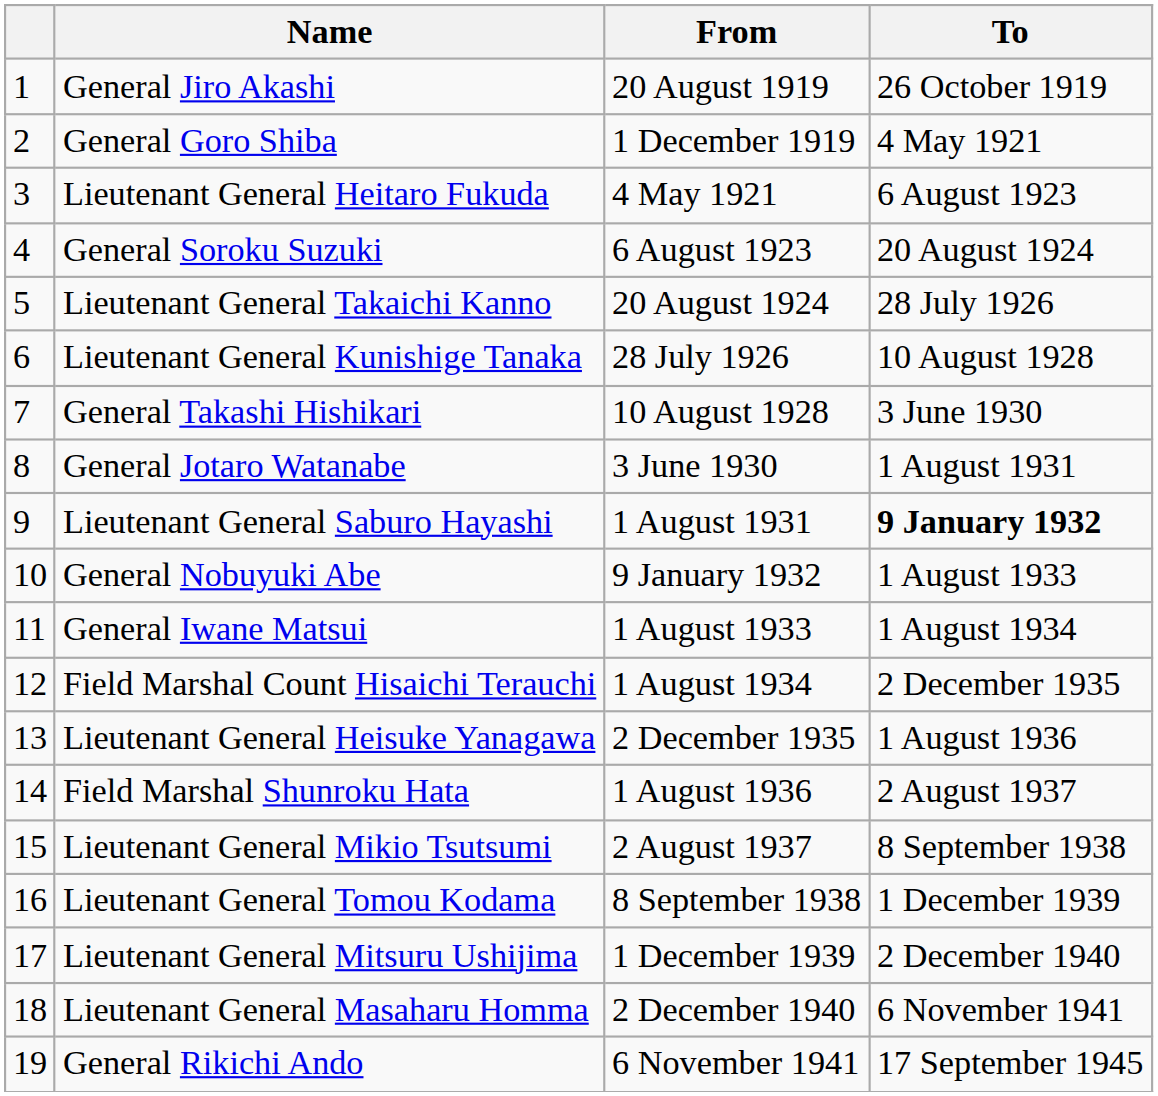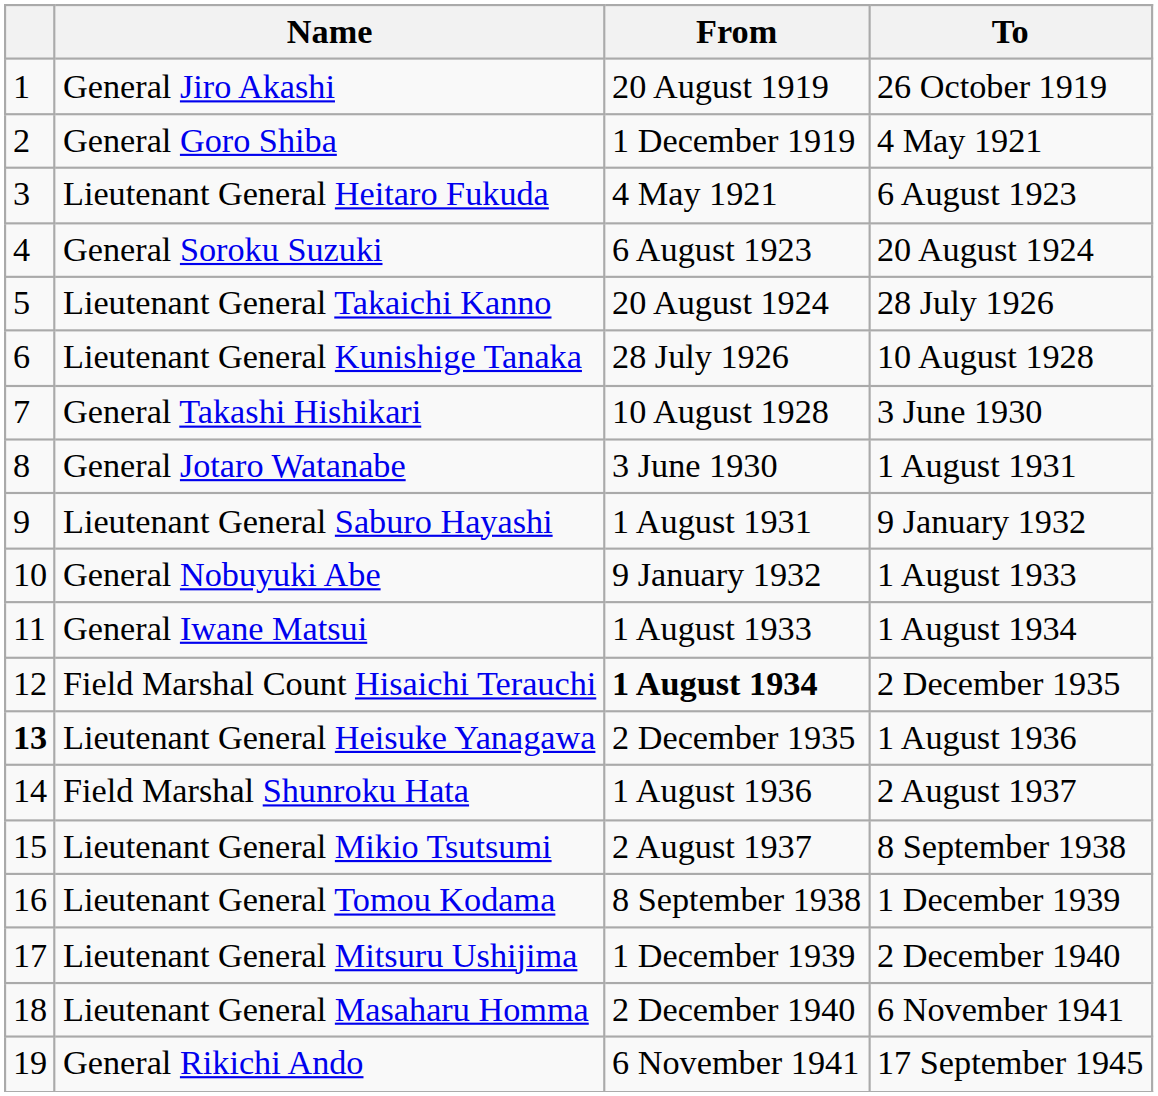(989, 520) bold -> (982, 520) normal
(712, 683) normal -> (715, 683) bold
(30, 737) normal -> (30, 737) bold
